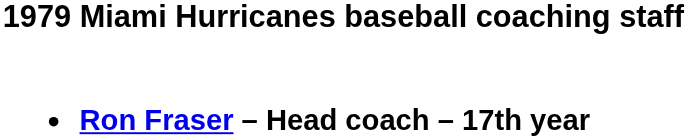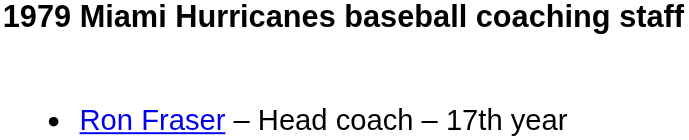(343, 120) bold -> (343, 120) normal
